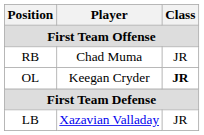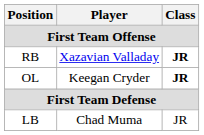(109, 57) Chad Muma -> (109, 57) Xazavian Valladay
(180, 57) normal -> (180, 57) bold
(109, 120) Xazavian Valladay -> (109, 120) Chad Muma
